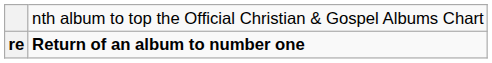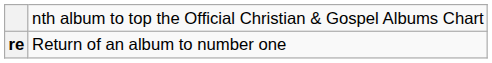(168, 45) bold -> (159, 45) normal
